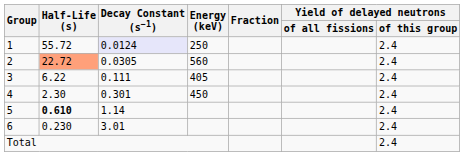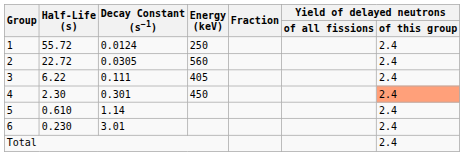(119, 45) lavender background -> (119, 45) no background
(57, 61) lightsalmon background -> (57, 61) no background
(388, 94) no background -> (388, 94) lightsalmon background
(57, 110) bold -> (57, 110) normal
